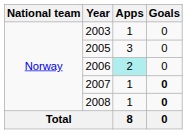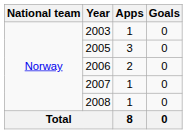(130, 66) paleturquoise background -> (130, 66) no background
(164, 84) bold -> (164, 84) normal
(164, 102) bold -> (164, 102) normal
